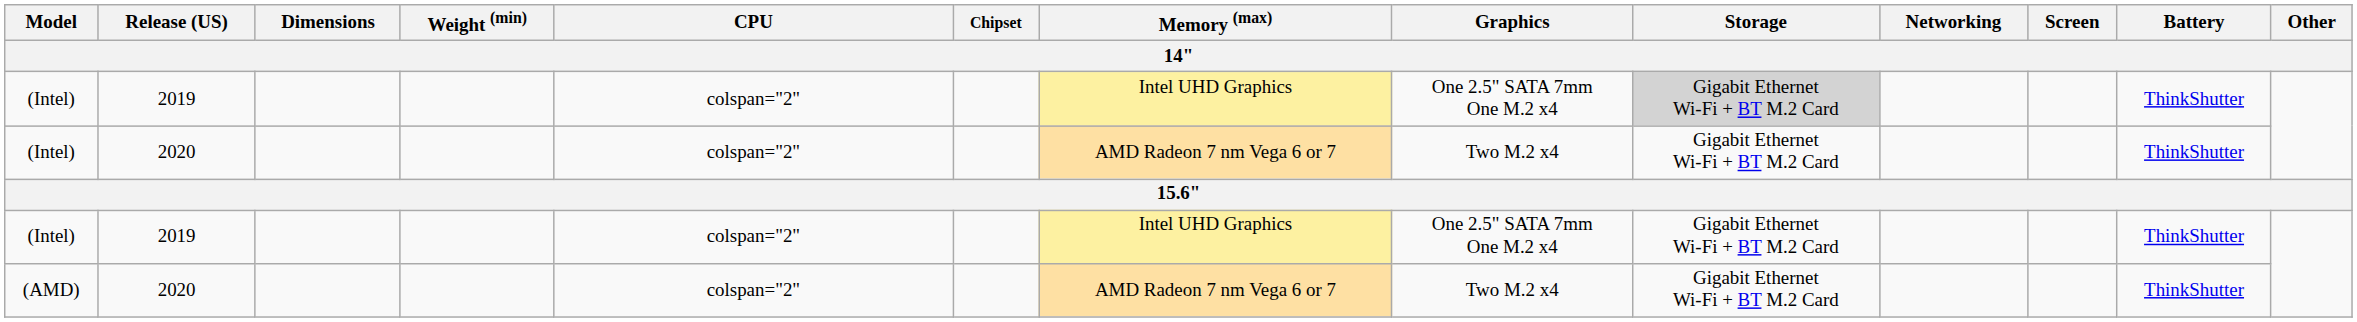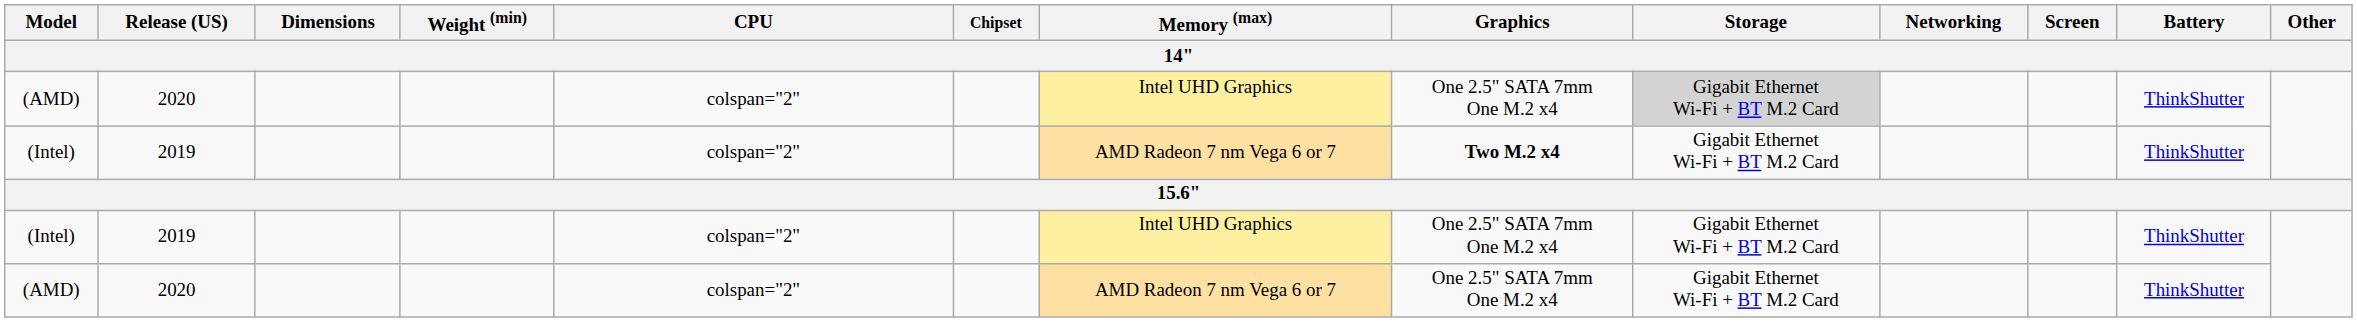(51, 98) (Intel) -> (51, 98) (AMD)
(177, 98) 2019 -> (177, 98) 2020
(177, 151) 2020 -> (177, 151) 2019
(1512, 151) normal -> (1512, 151) bold
(1512, 289) Two M.2 x4 -> (1512, 289) One 2.5" SATA 7mm One M.2 x4
